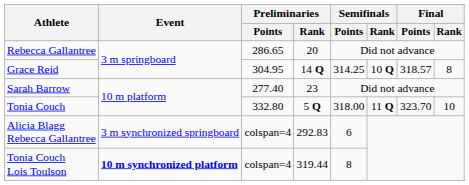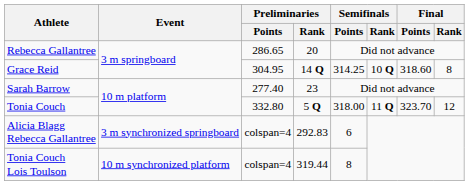(416, 69) 318.57 -> (416, 69) 318.60
(449, 107) 10 -> (449, 107) 12
(169, 164) bold -> (165, 164) normal
